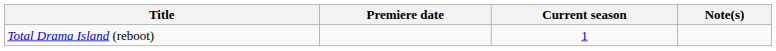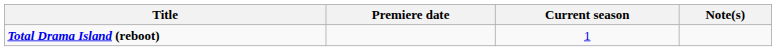(81, 35) normal -> (84, 35) bold
